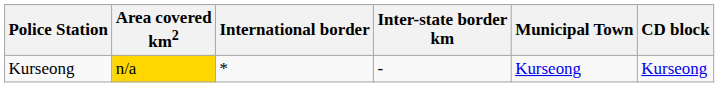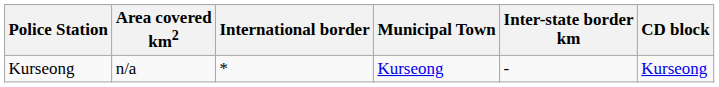columns swapped: (442, 29) <-> (574, 29)
(126, 68) gold background -> (126, 68) no background
